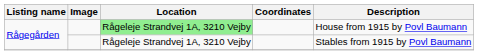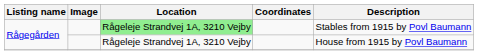(391, 27) House from 1915 by Povl Baumann -> (393, 27) Stables from 1915 by Povl Baumann
(393, 42) Stables from 1915 by Povl Baumann -> (391, 42) House from 1915 by Povl Baumann
